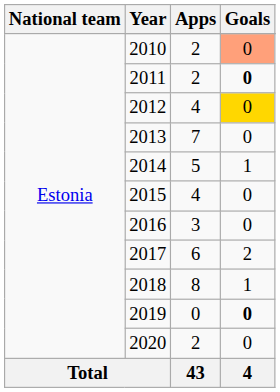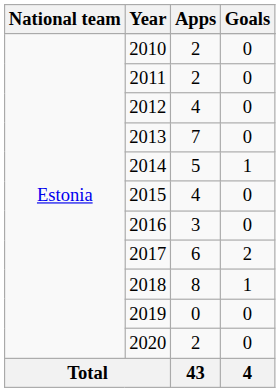(247, 48) lightsalmon background -> (247, 48) no background
(247, 78) bold -> (247, 78) normal
(247, 107) gold background -> (247, 107) no background
(247, 313) bold -> (247, 313) normal
